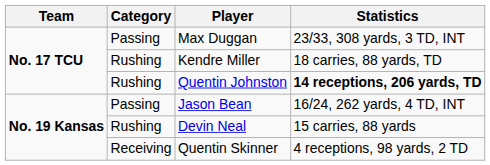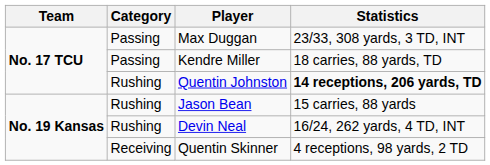(136, 60) Rushing -> (135, 60) Passing
(135, 104) Passing -> (136, 104) Rushing
(379, 104) 16/24, 262 yards, 4 TD, INT -> (355, 104) 15 carries, 88 yards
(355, 126) 15 carries, 88 yards -> (379, 126) 16/24, 262 yards, 4 TD, INT
